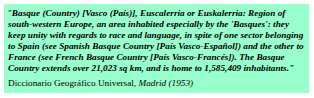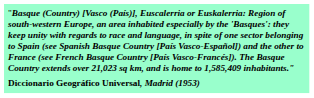(101, 83) normal -> (104, 83) bold
